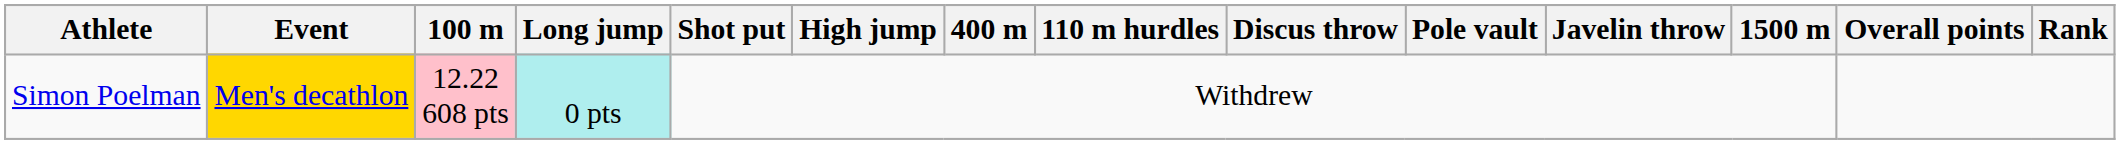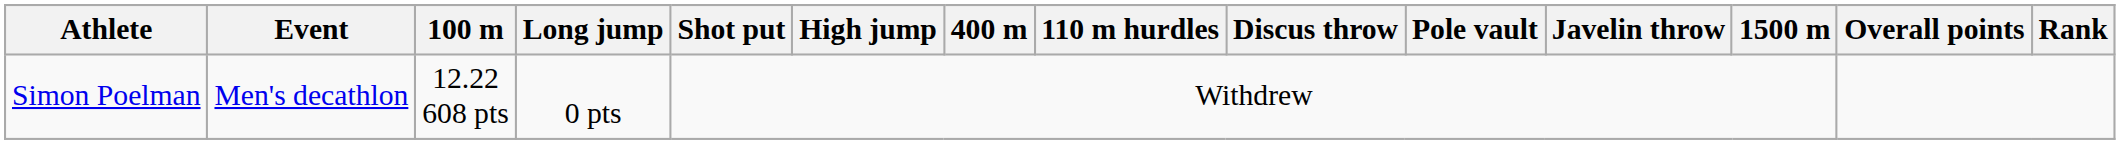(311, 95) gold background -> (311, 95) no background
(465, 95) pink background -> (465, 95) no background
(593, 113) paleturquoise background -> (593, 113) no background
